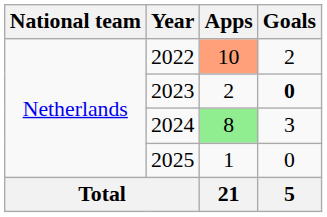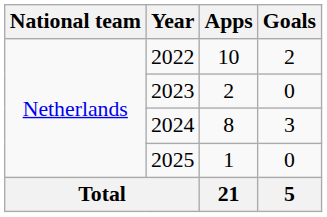(229, 56) lightsalmon background -> (229, 56) no background
(289, 90) bold -> (289, 90) normal
(229, 125) lightgreen background -> (229, 125) no background
